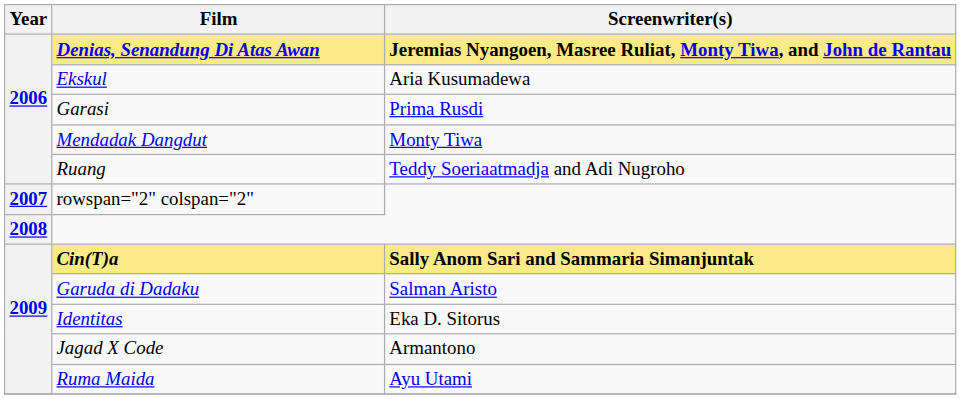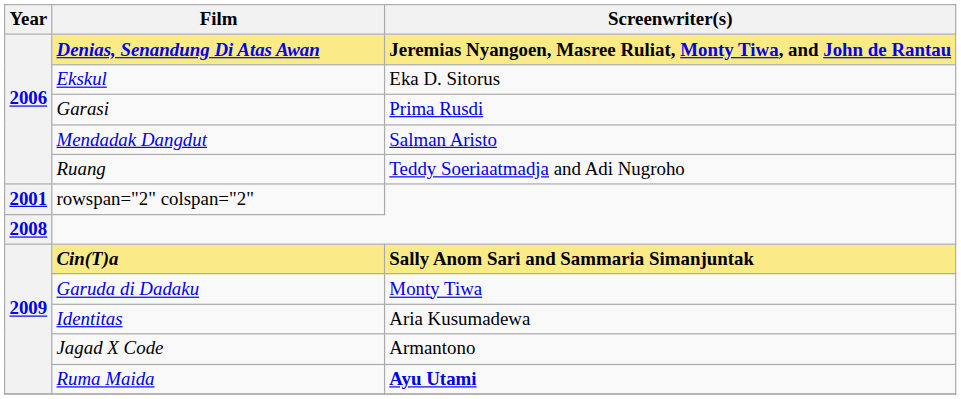(460, 79) Aria Kusumadewa -> (445, 79) Eka D. Sitorus
(436, 139) Monty Tiwa -> (443, 139) Salman Aristo
(28, 199) 2007 -> (28, 199) 2001
(443, 288) Salman Aristo -> (436, 288) Monty Tiwa
(445, 318) Eka D. Sitorus -> (460, 318) Aria Kusumadewa
(431, 378) normal -> (433, 378) bold
